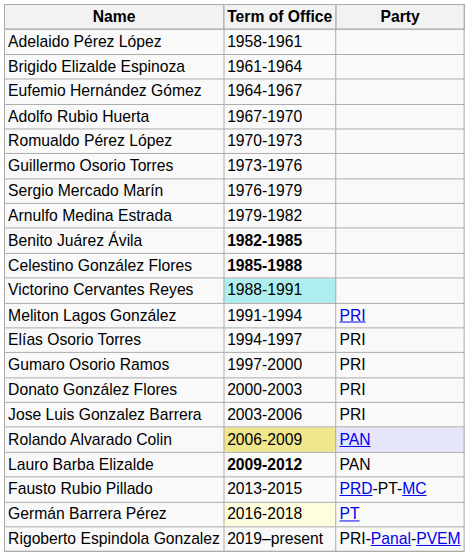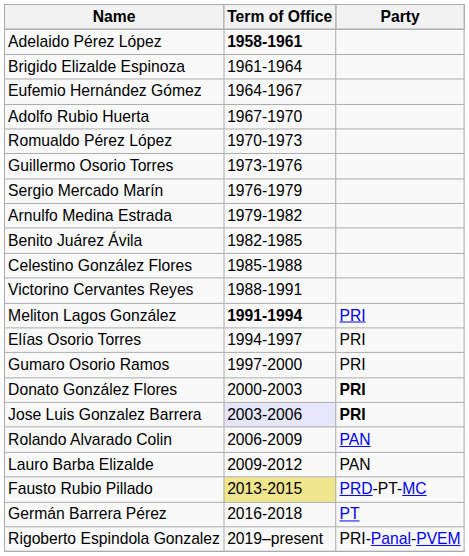(265, 41) normal -> (265, 41) bold
(265, 240) bold -> (265, 240) normal
(265, 265) bold -> (265, 265) normal
(265, 290) paleturquoise background -> (265, 290) no background
(265, 315) normal -> (265, 315) bold
(353, 389) normal -> (353, 389) bold
(265, 414) no background -> (265, 414) lavender background
(353, 414) normal -> (353, 414) bold
(265, 439) khaki background -> (265, 439) no background
(355, 439) lavender background -> (355, 439) no background
(265, 464) bold -> (265, 464) normal
(265, 489) no background -> (265, 489) khaki background
(265, 514) lightyellow background -> (265, 514) no background
